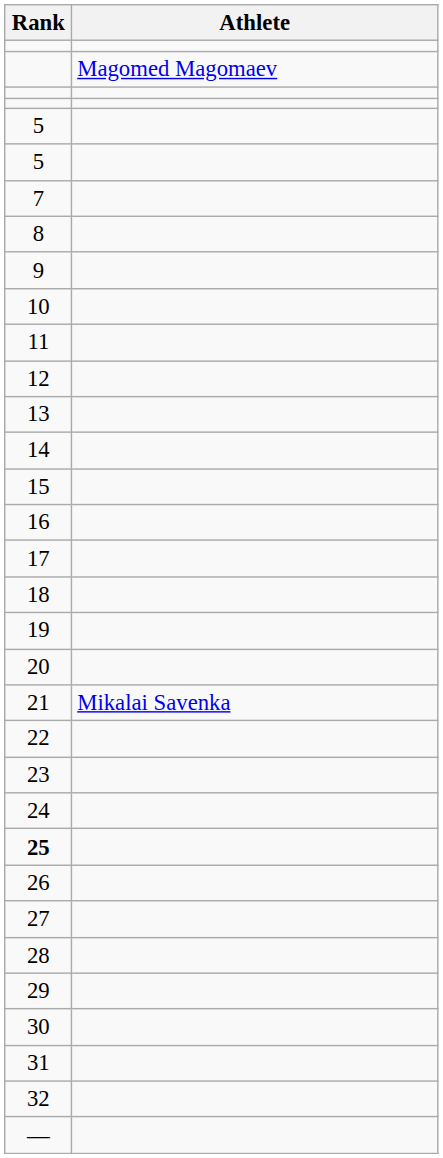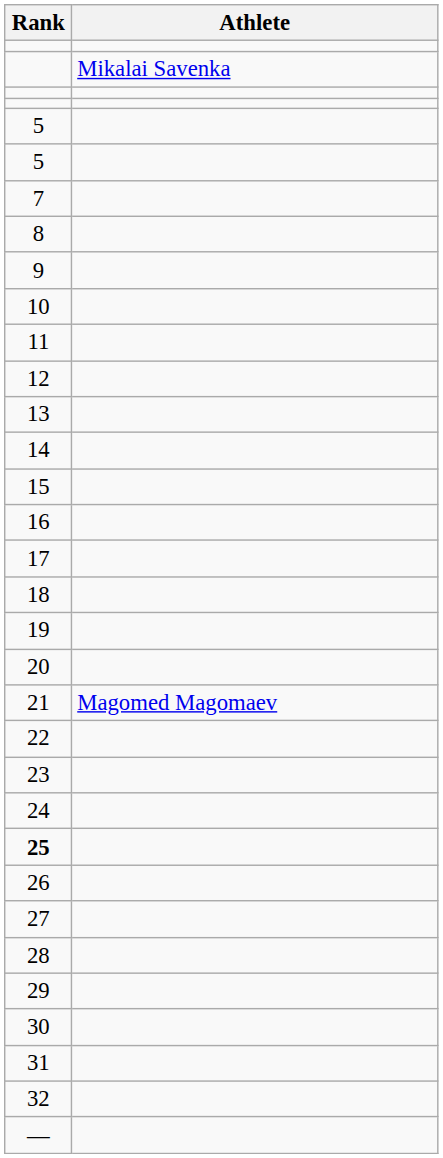(177, 69) Magomed Magomaev -> (154, 69) Mikalai Savenka
(154, 702) Mikalai Savenka -> (177, 702) Magomed Magomaev
